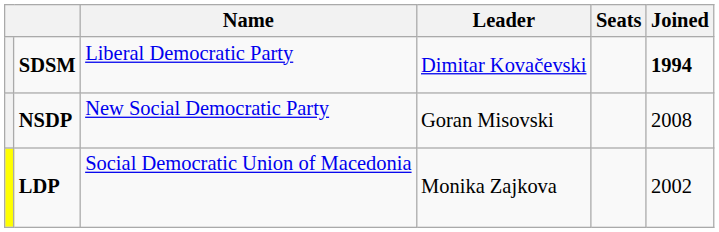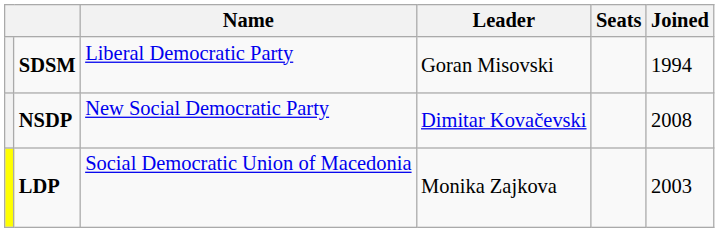(504, 64) Dimitar Kovačevski -> (487, 64) Goran Misovski
(671, 64) bold -> (671, 64) normal
(487, 120) Goran Misovski -> (504, 120) Dimitar Kovačevski
(671, 187) 2002 -> (671, 187) 2003
